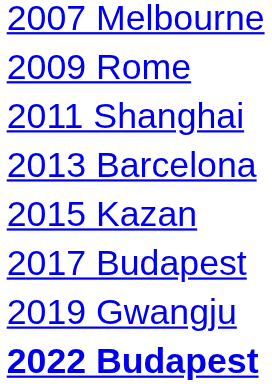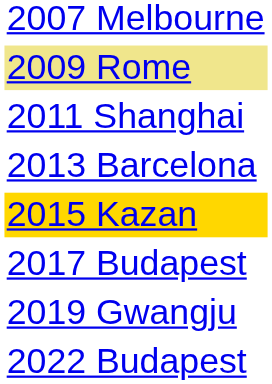(99, 67) no background -> (99, 67) khaki background
(102, 214) no background -> (102, 214) gold background
(133, 361) bold -> (127, 361) normal
